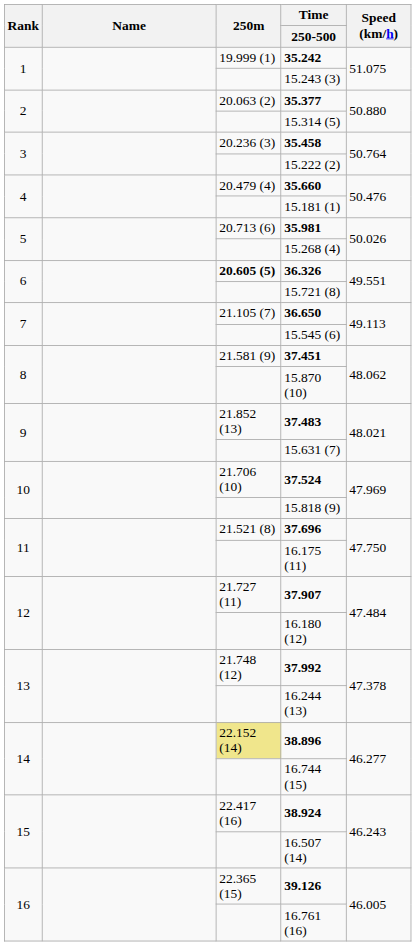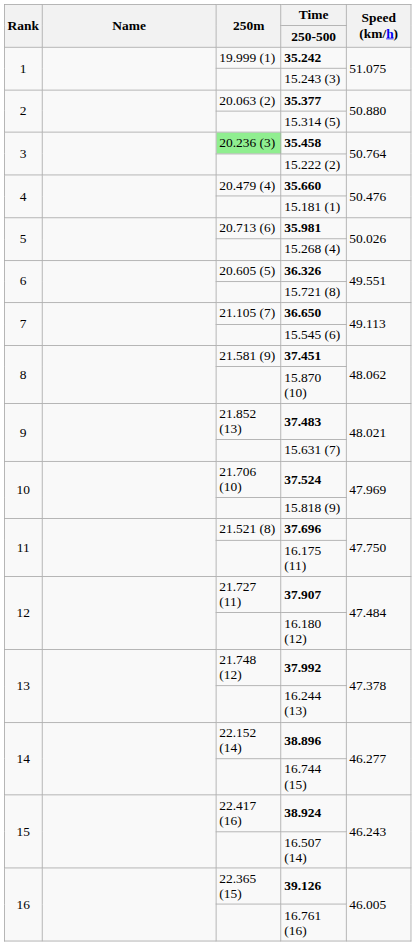(247, 143) no background -> (247, 143) lightgreen background
(247, 270) bold -> (247, 270) normal
(238, 740) khaki background -> (238, 740) no background
